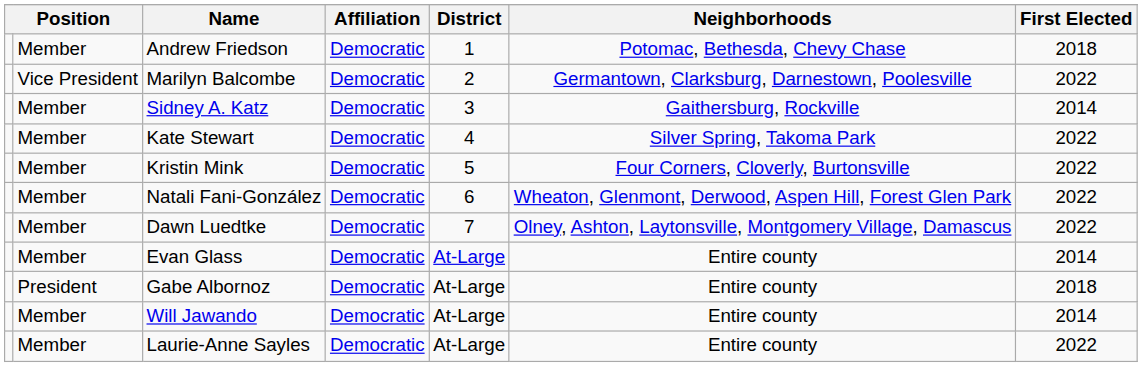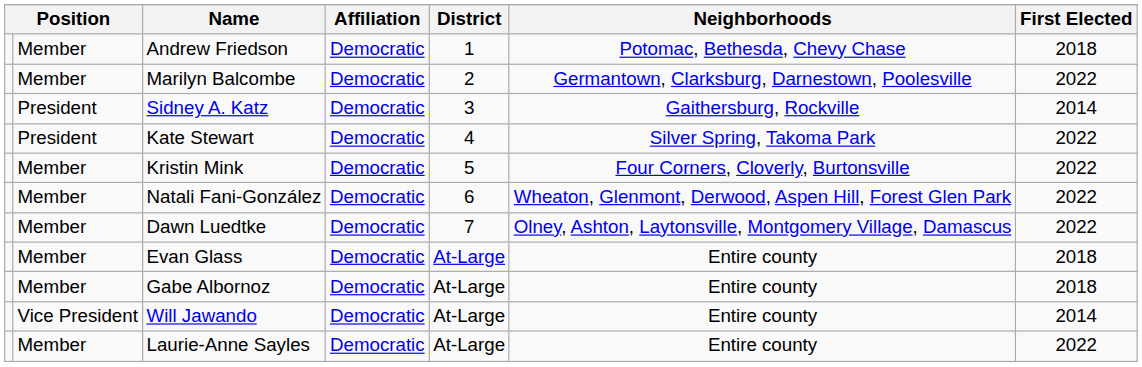(78, 78) Vice President -> (52, 78) Member
(52, 108) Member -> (57, 108) President
(52, 138) Member -> (57, 138) President
(1076, 256) 2014 -> (1076, 256) 2018
(57, 286) President -> (52, 286) Member
(52, 316) Member -> (78, 316) Vice President
